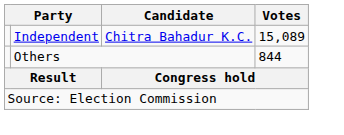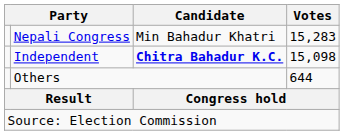+ row: (72, 36)
(179, 36) normal -> (210, 57) bold
(282, 36) 15,089 -> (313, 57) 15,098
(270, 57) 844 -> (301, 78) 644
